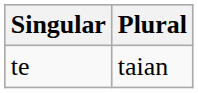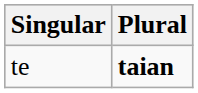(143, 66) normal -> (146, 66) bold
